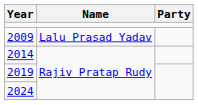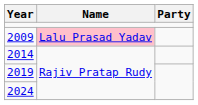(95, 37) no background -> (95, 37) pink background
